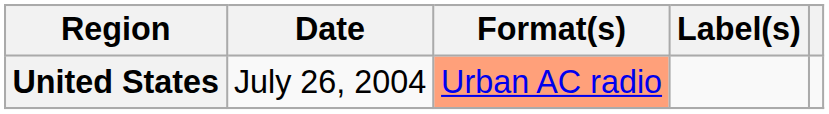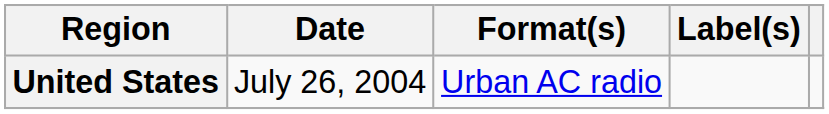(552, 81) lightsalmon background -> (552, 81) no background
